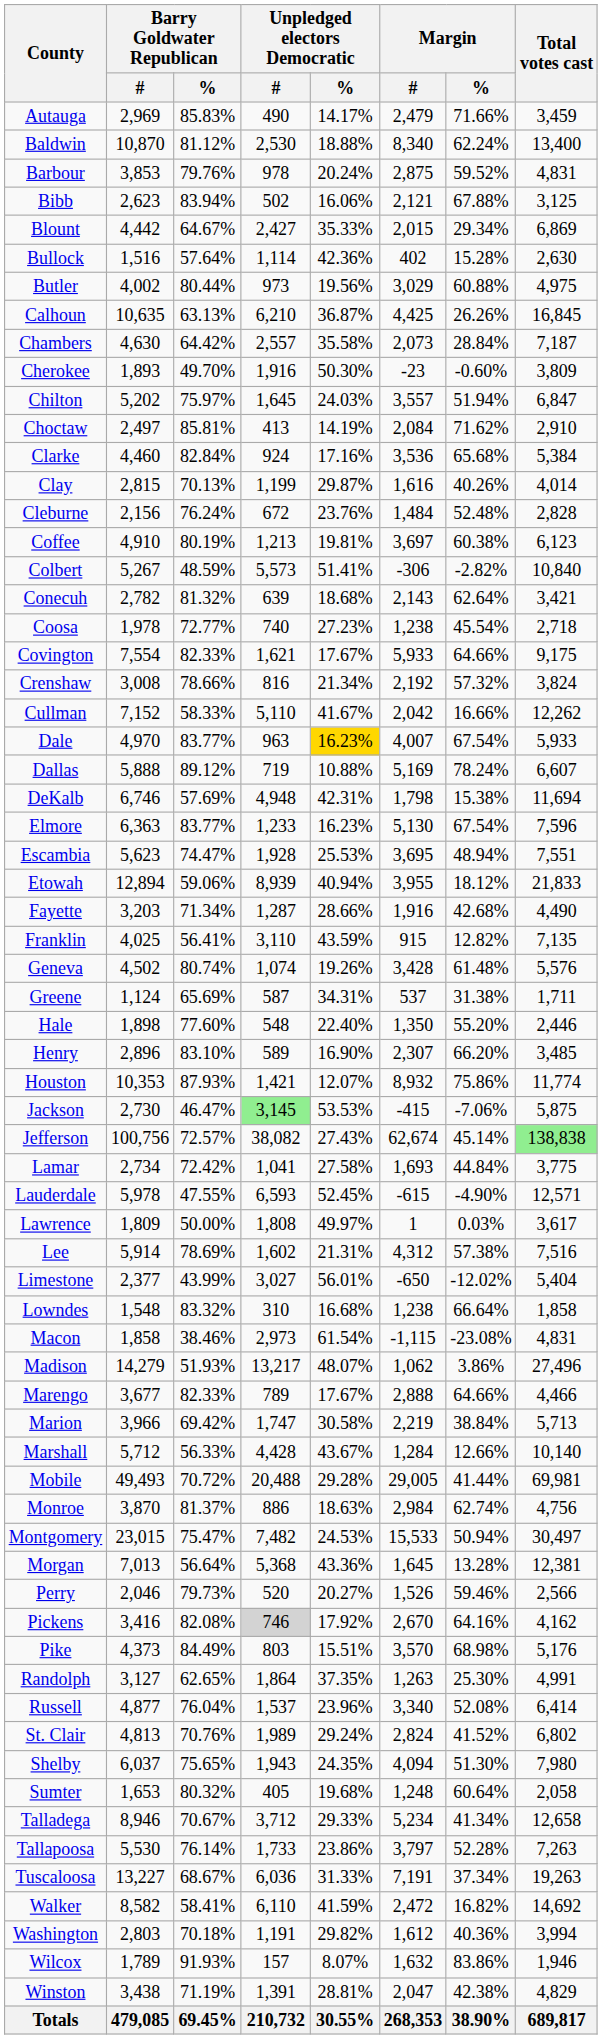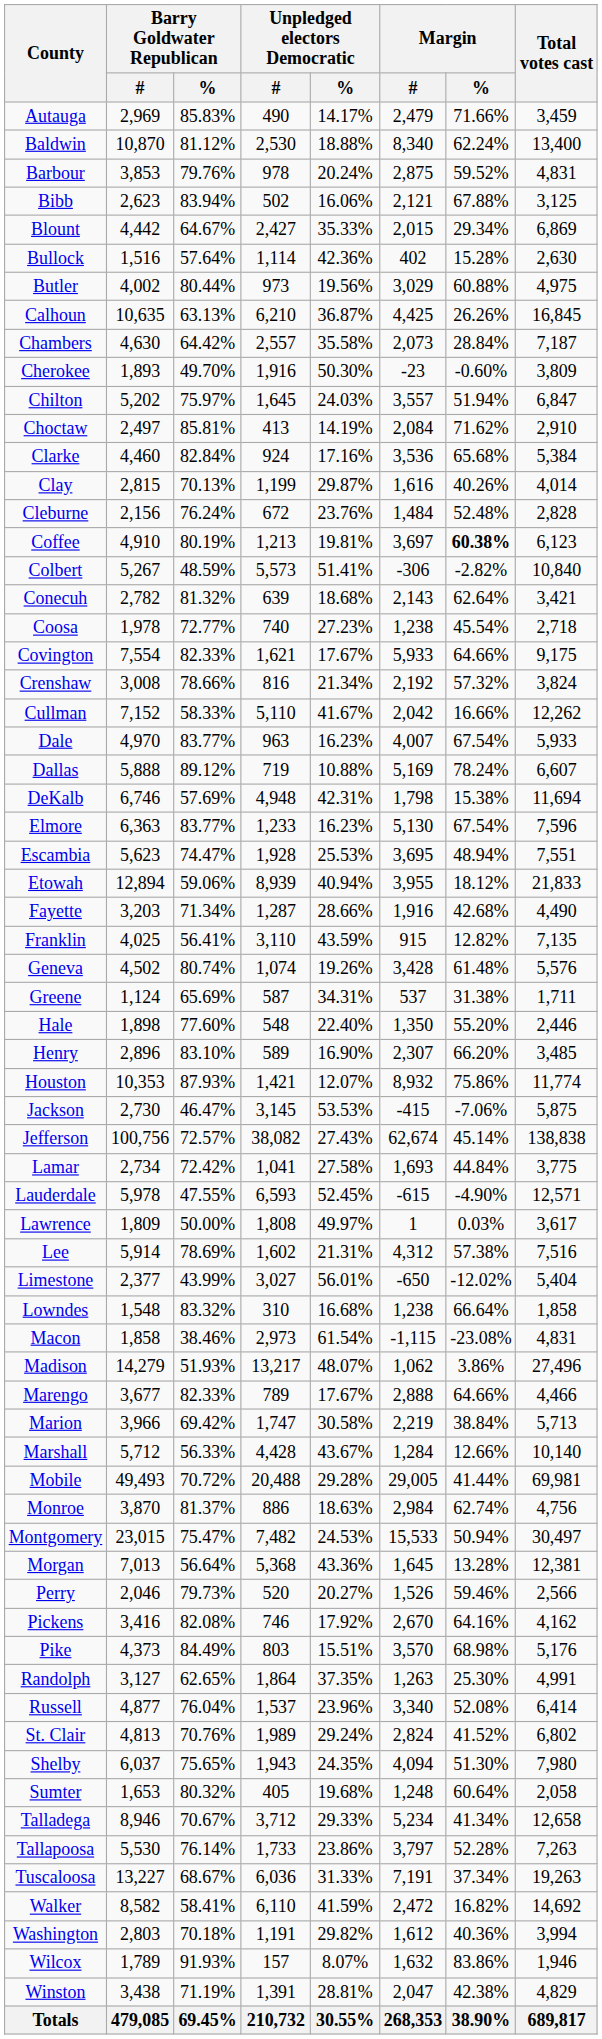(481, 542) normal -> (481, 542) bold
(345, 741) gold background -> (345, 741) no background
(276, 1110) lightgreen background -> (276, 1110) no background
(557, 1138) lightgreen background -> (557, 1138) no background
(276, 1622) lightgrey background -> (276, 1622) no background
